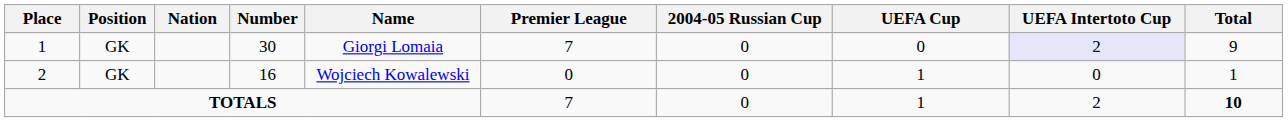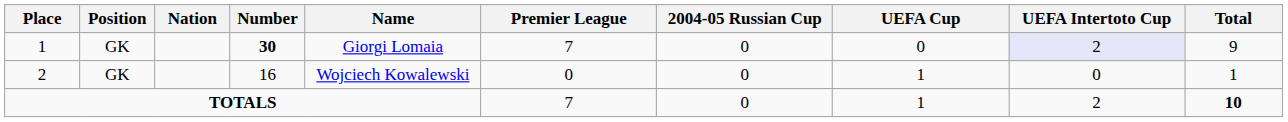(267, 46) normal -> (267, 46) bold
